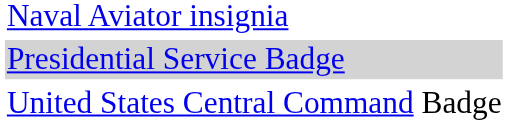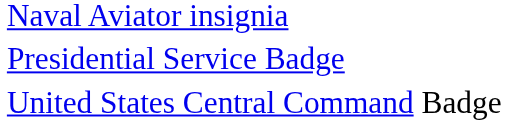(176, 59) lightgrey background -> (176, 59) no background
